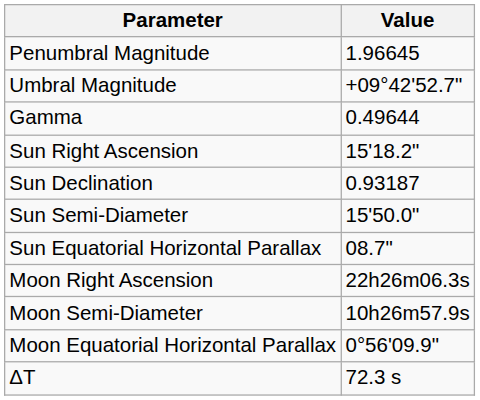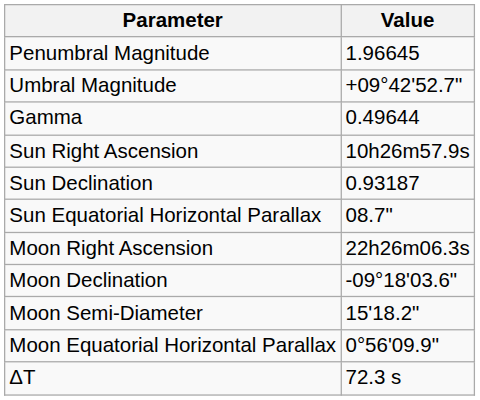(382, 150) 15'18.2" -> (408, 150) 10h26m57.9s
- row: (99, 215)
+ row: (88, 280)
(408, 313) 10h26m57.9s -> (382, 313) 15'18.2"
